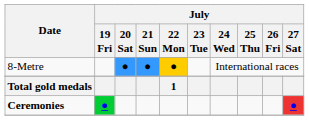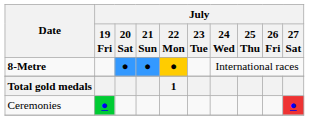(26, 67) normal -> (27, 67) bold
(36, 105) bold -> (34, 105) normal
